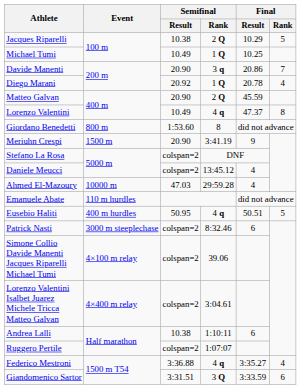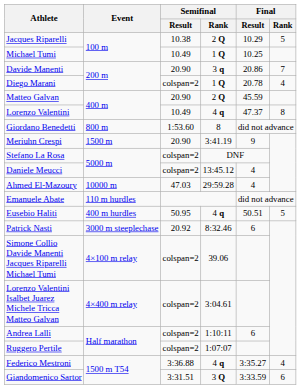(181, 83) 20.92 -> (181, 83) colspan=2
(181, 228) colspan=2 -> (181, 228) 20.92
(181, 334) 10.38 -> (181, 334) colspan=2
